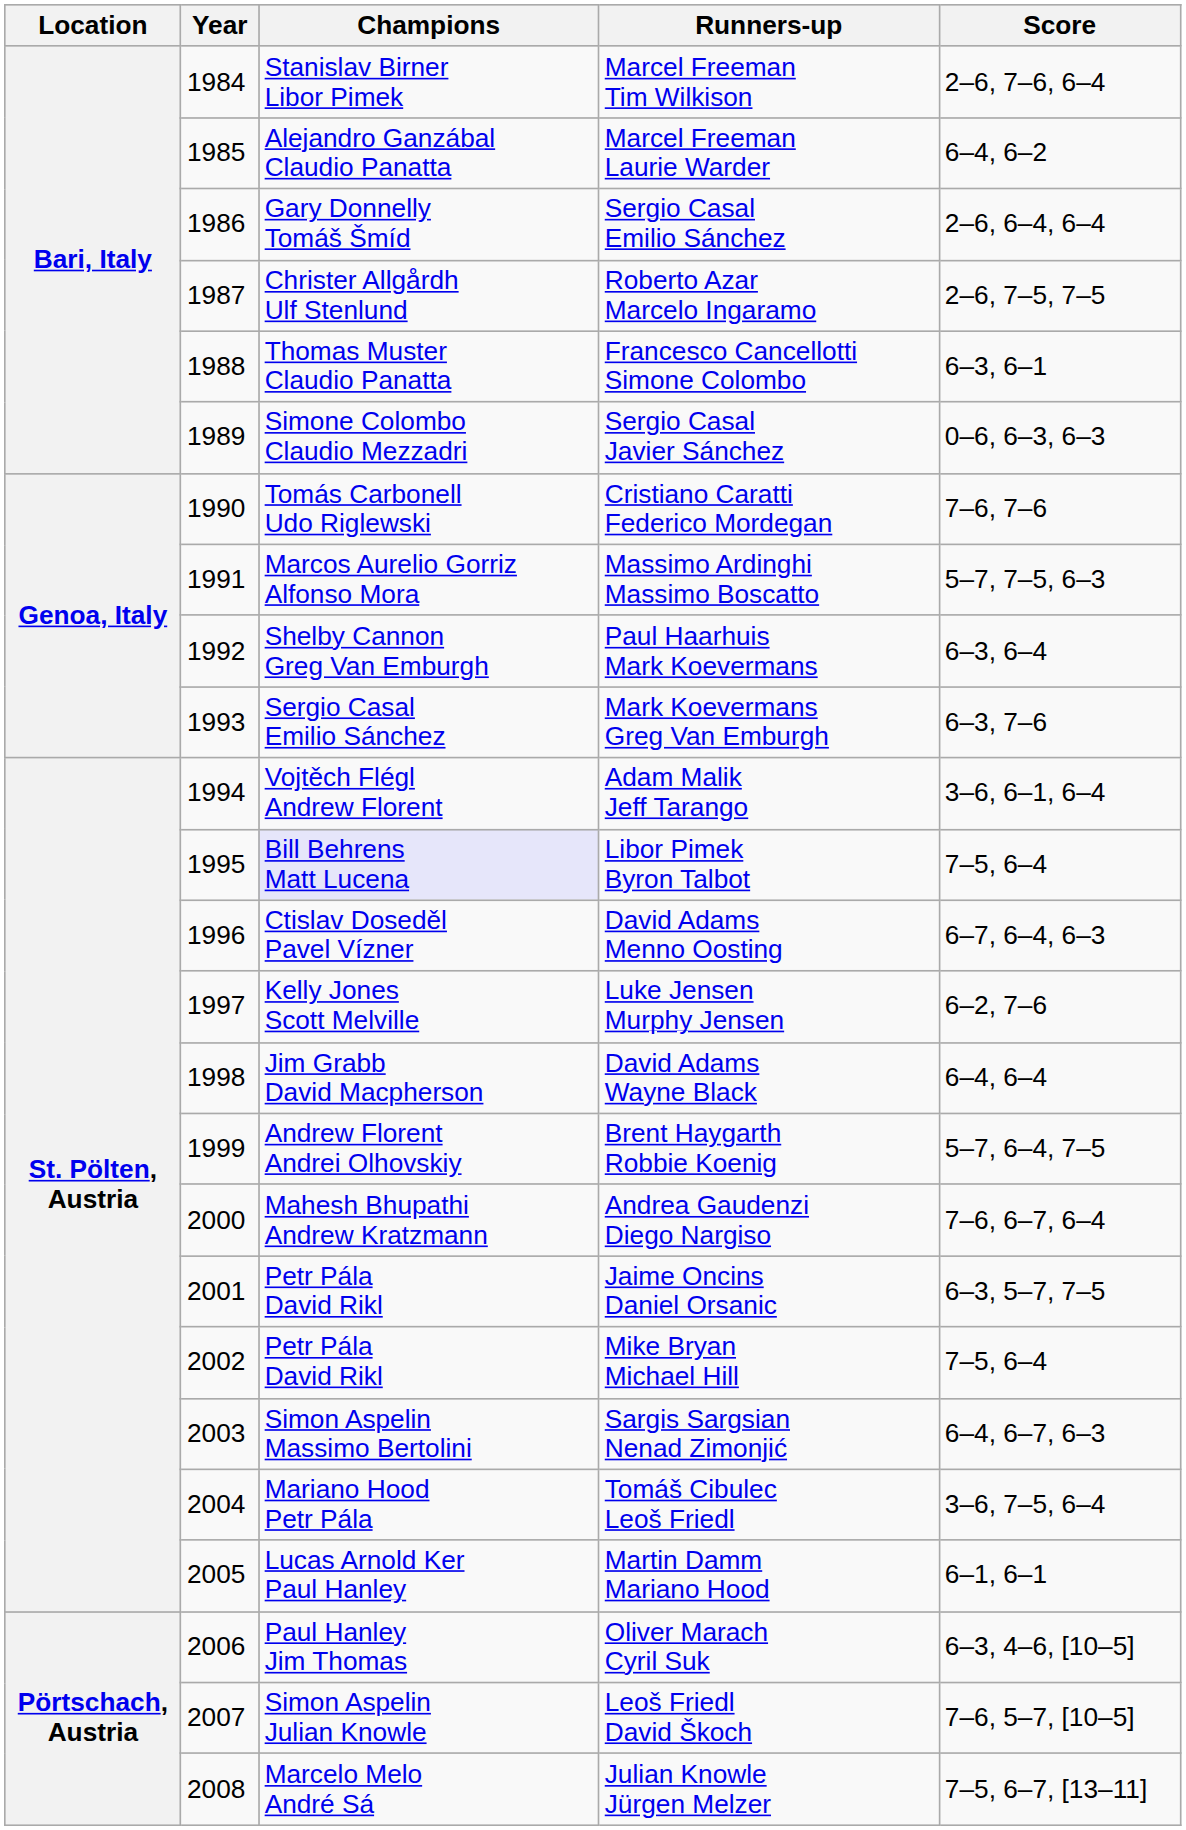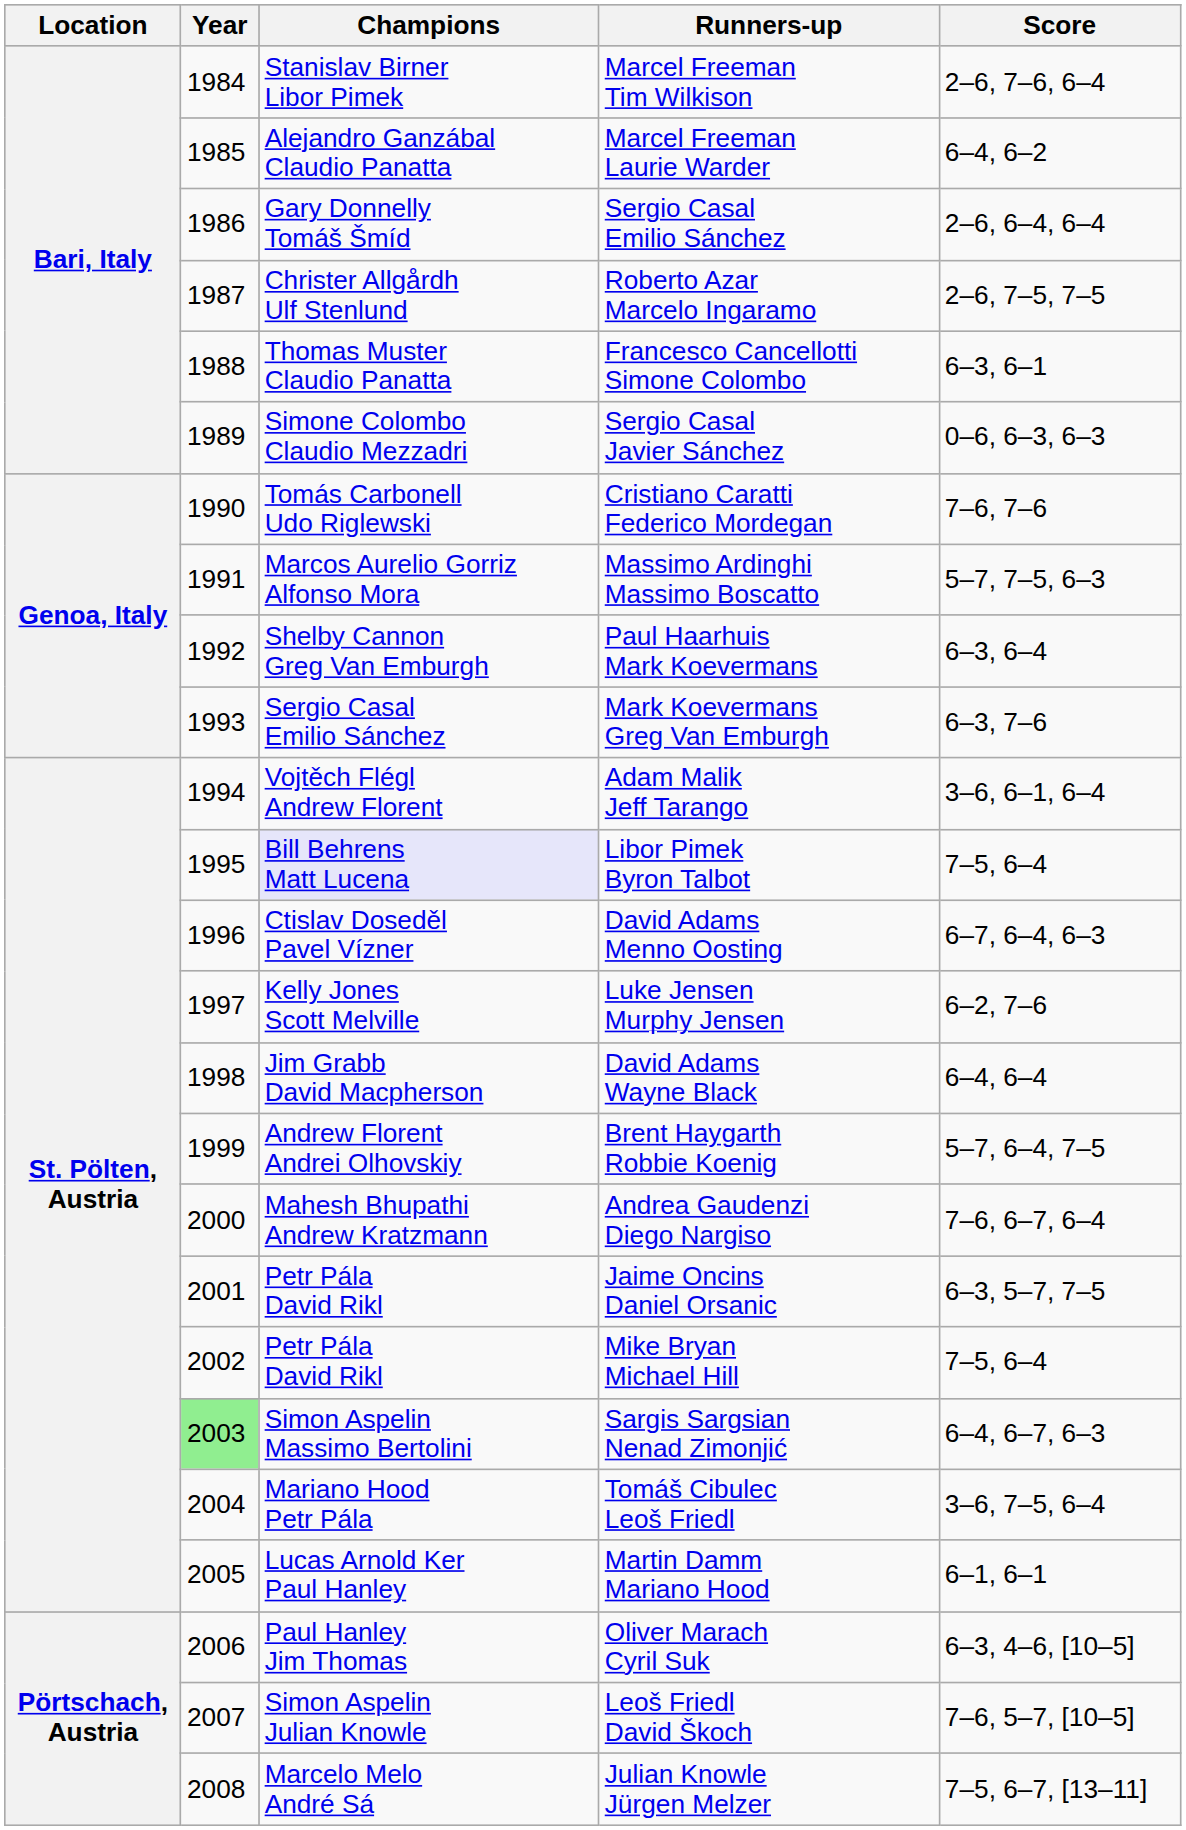(216, 1433) no background -> (216, 1433) lightgreen background
